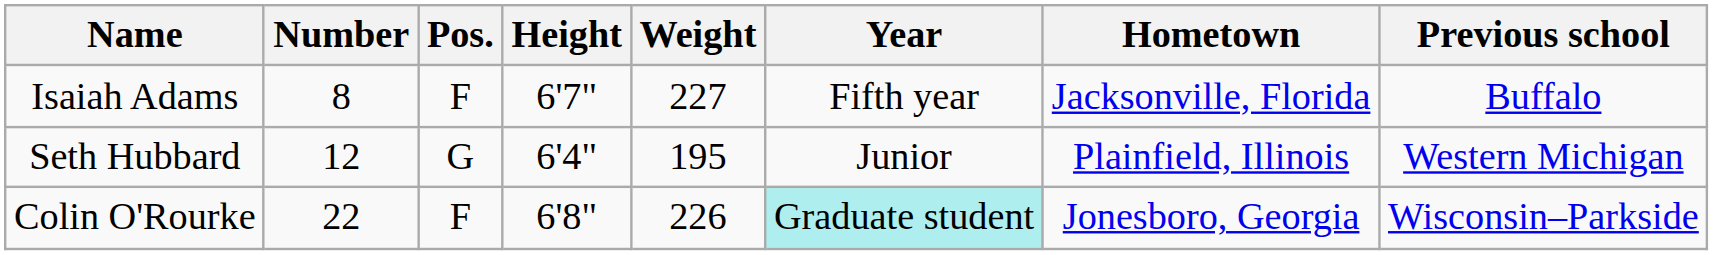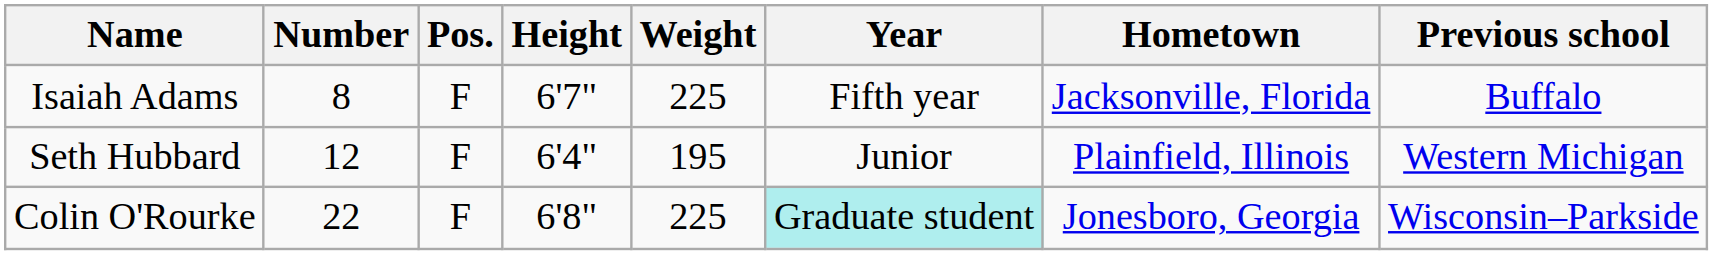(698, 95) 227 -> (698, 95) 225
(460, 156) G -> (460, 156) F
(698, 216) 226 -> (698, 216) 225
